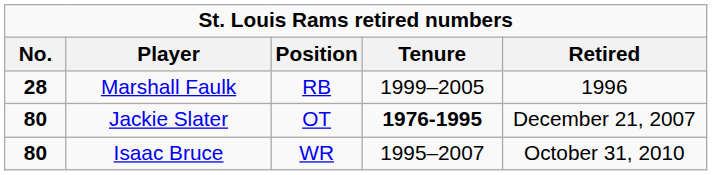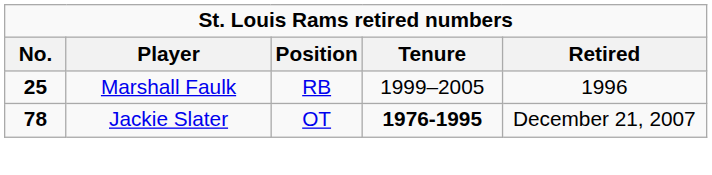(35, 86) 28 -> (35, 86) 25
(35, 119) 80 -> (35, 119) 78
- row: (169, 152)
